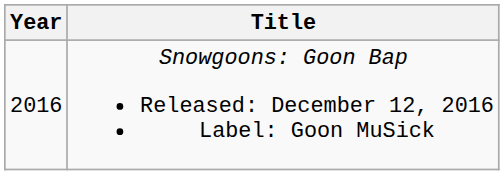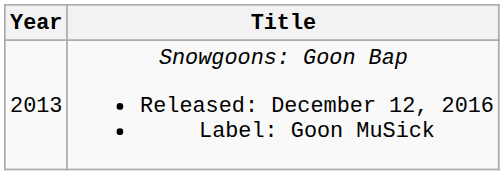(36, 105) 2016 -> (36, 105) 2013
